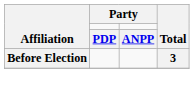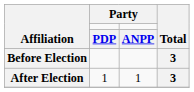+ row: (47, 77)
